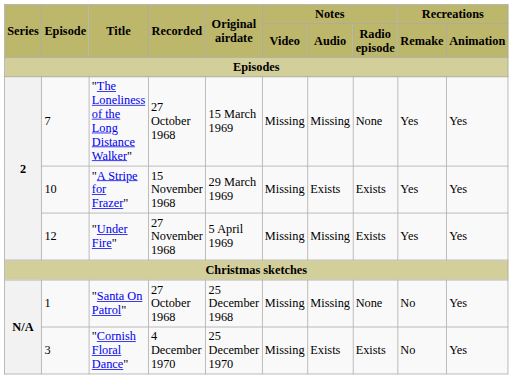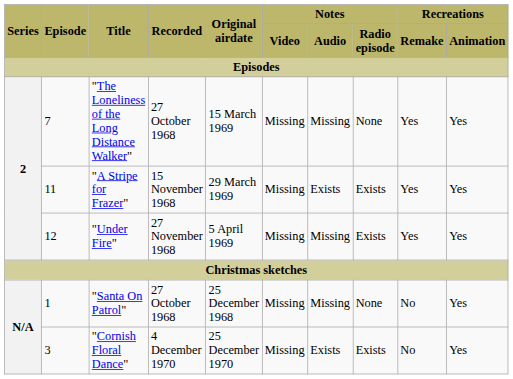(51, 189) 10 -> (50, 189) 11
